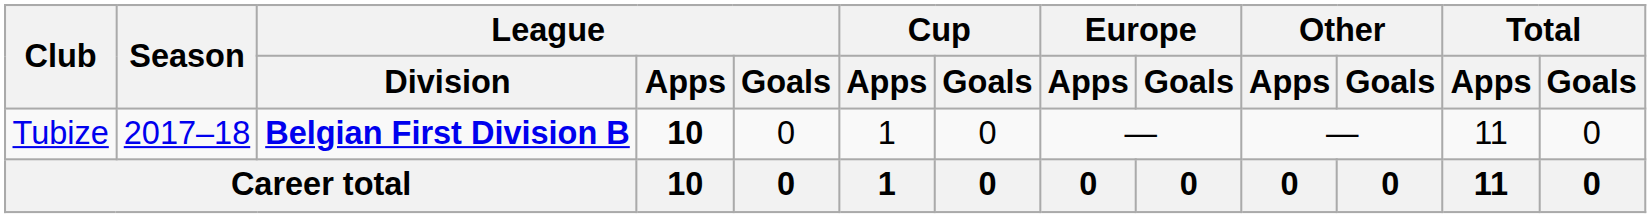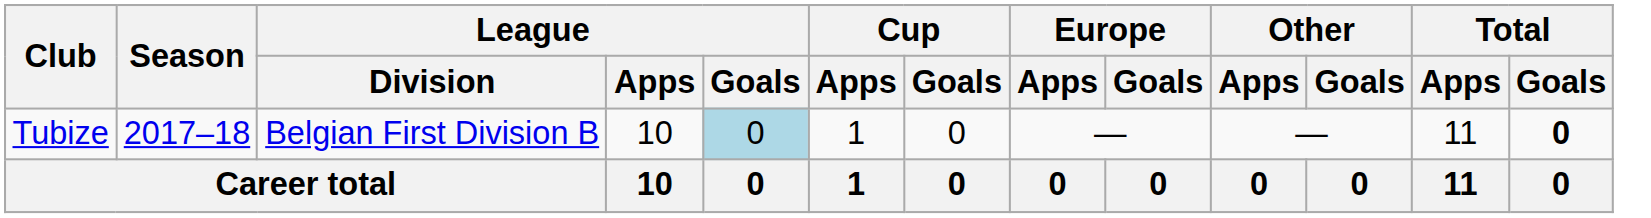(447, 133) bold -> (432, 133) normal
(685, 133) bold -> (655, 133) normal
(786, 133) no background -> (755, 133) lightblue background
(1592, 133) normal -> (1561, 133) bold
